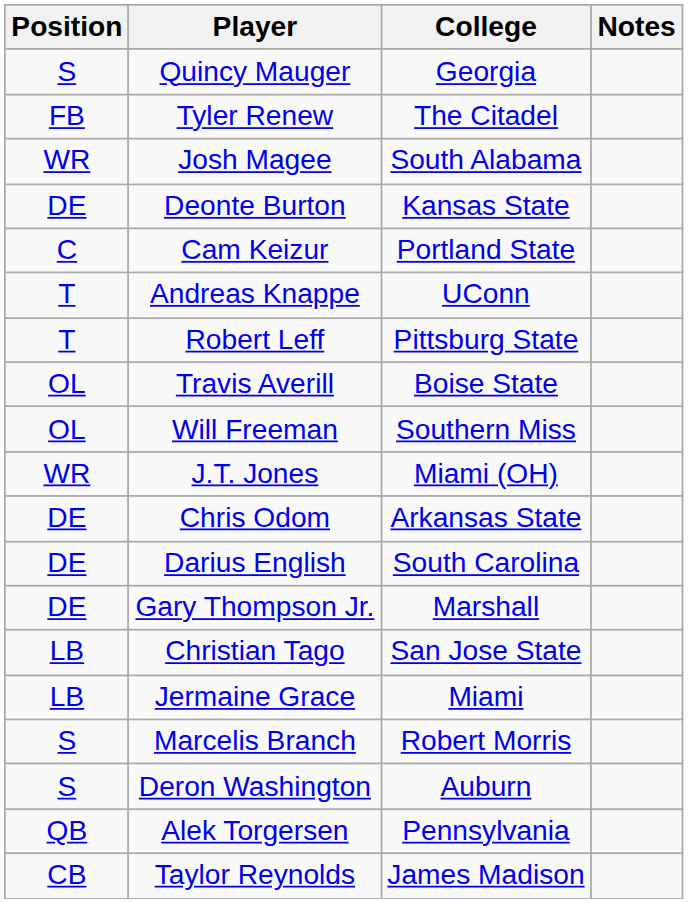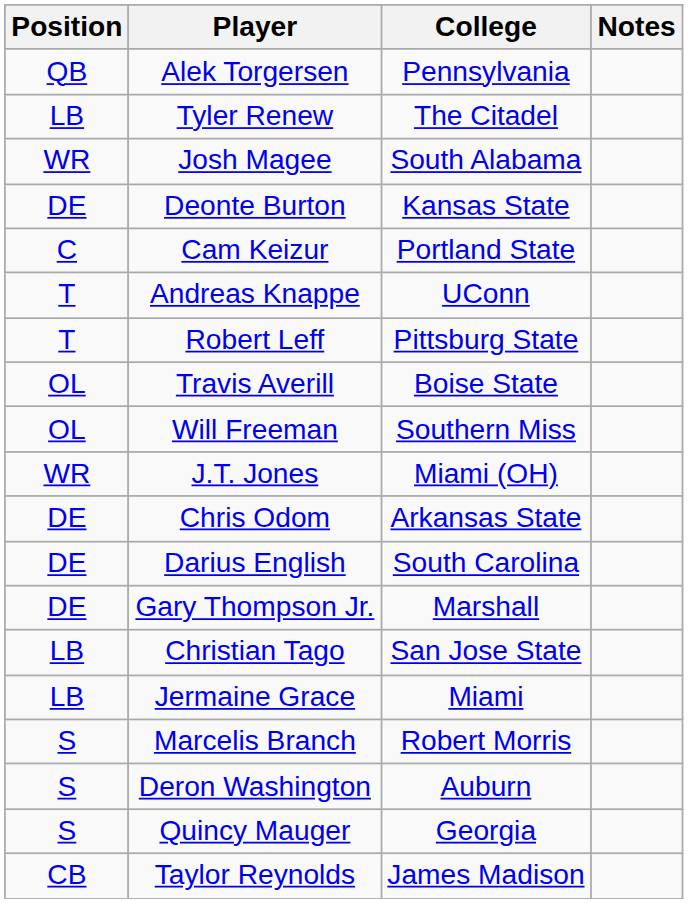rows swapped: (255, 830) <-> (255, 71)
(67, 116) FB -> (67, 116) LB
